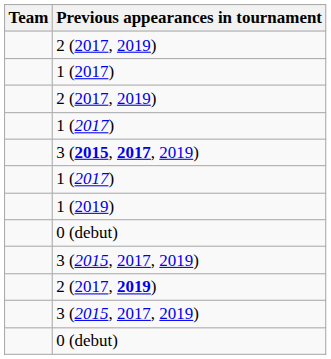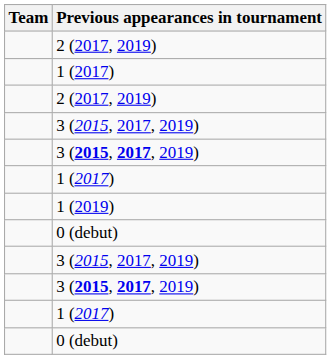(85, 125) 1 (2017) -> (128, 125) 3 (2015, 2017, 2019)
(106, 286) 2 (2017, 2019) -> (128, 286) 3 (2015, 2017, 2019)
(128, 313) 3 (2015, 2017, 2019) -> (85, 313) 1 (2017)
